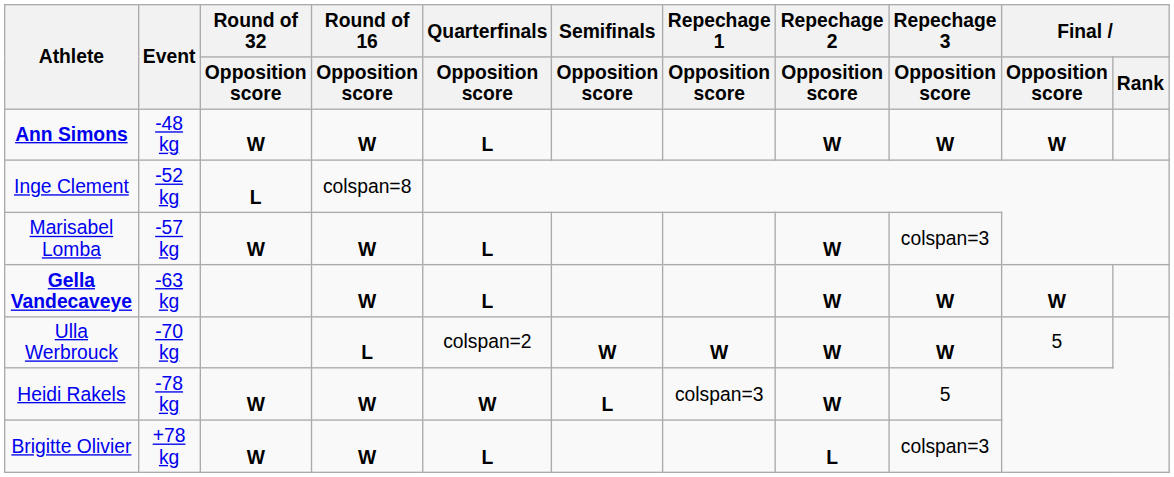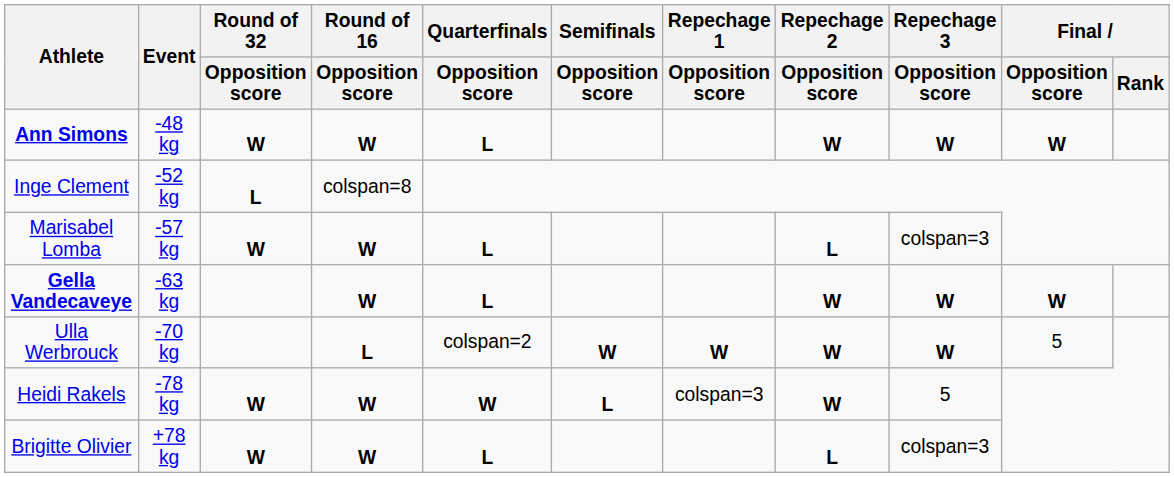(832, 249) W -> (832, 249) L
